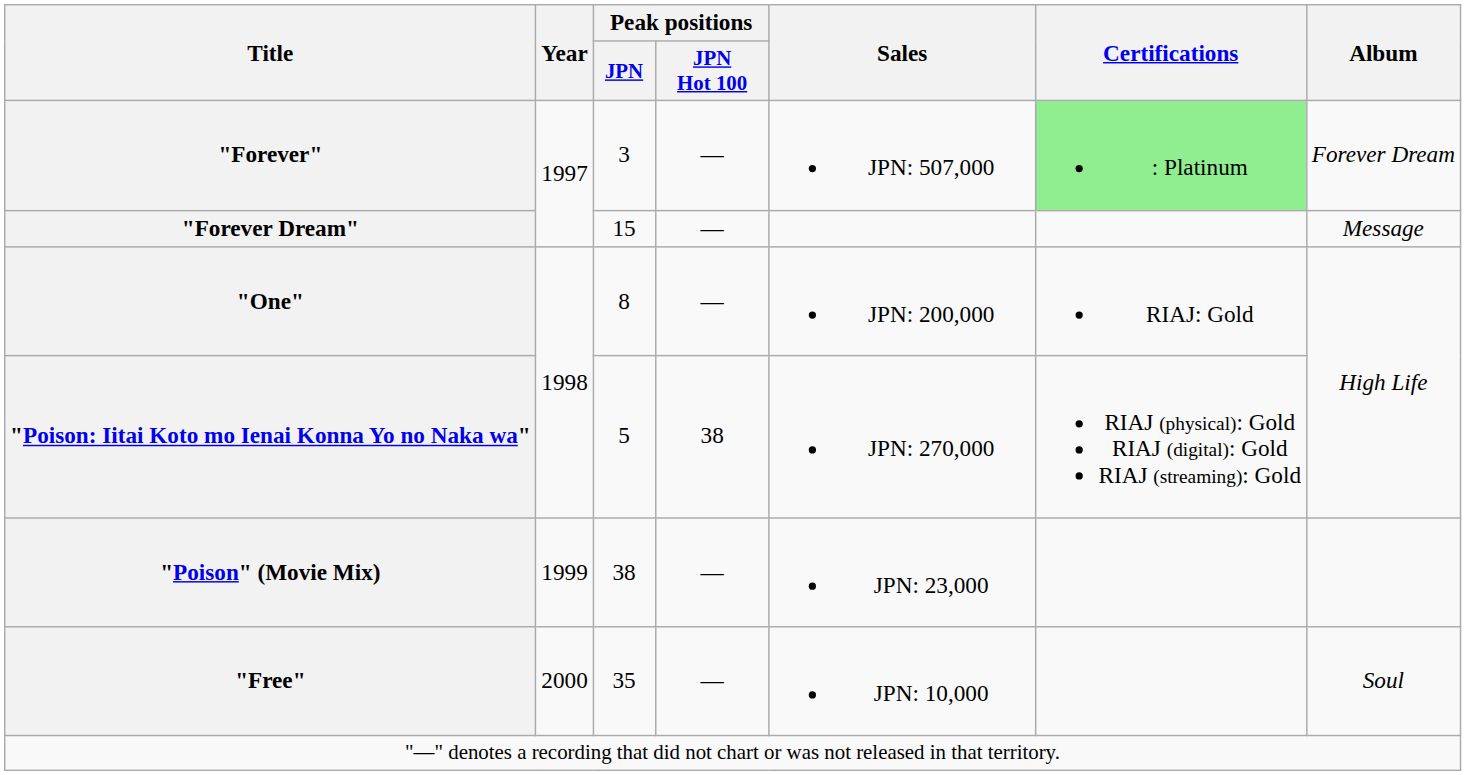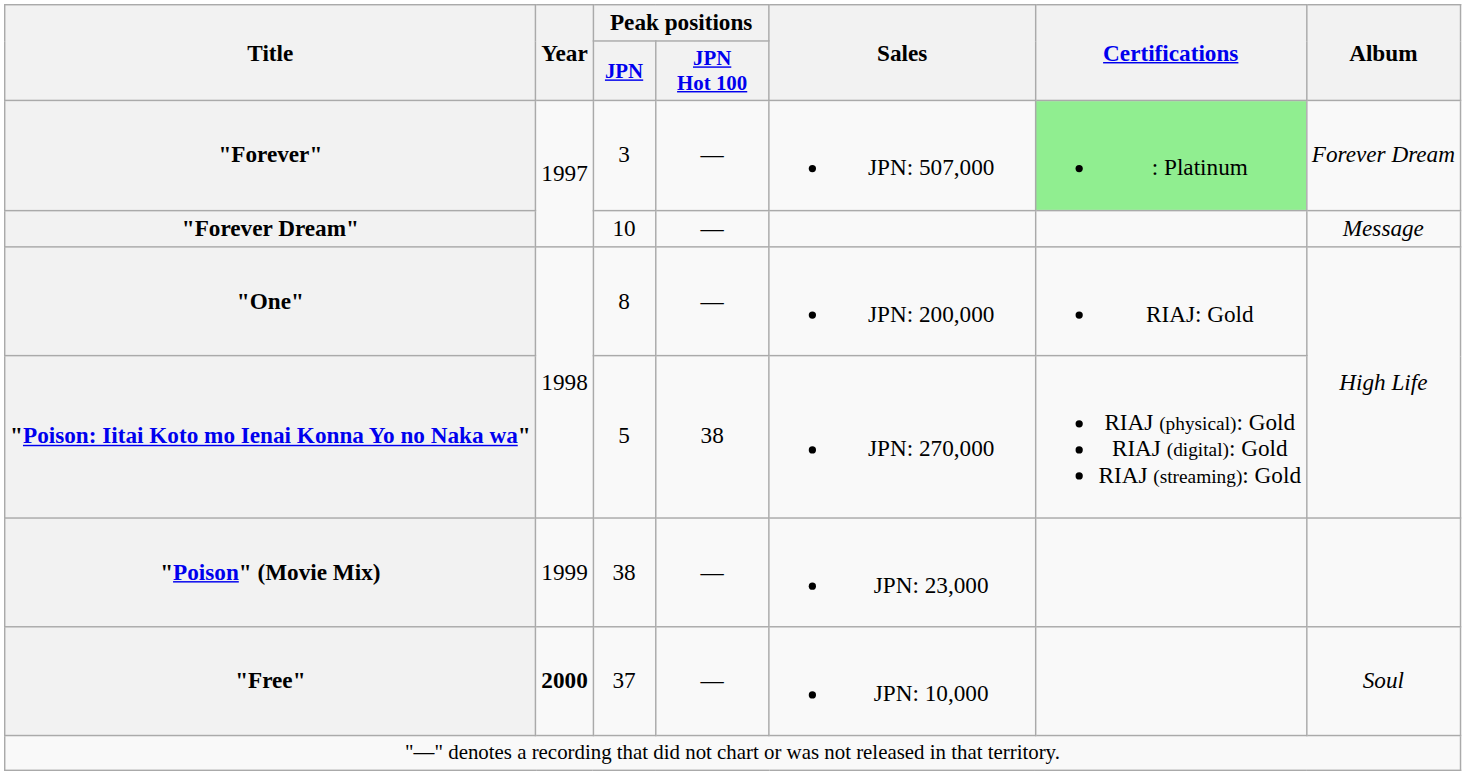(624, 228) 15 -> (624, 228) 10
(565, 681) normal -> (565, 681) bold
(624, 681) 35 -> (624, 681) 37
